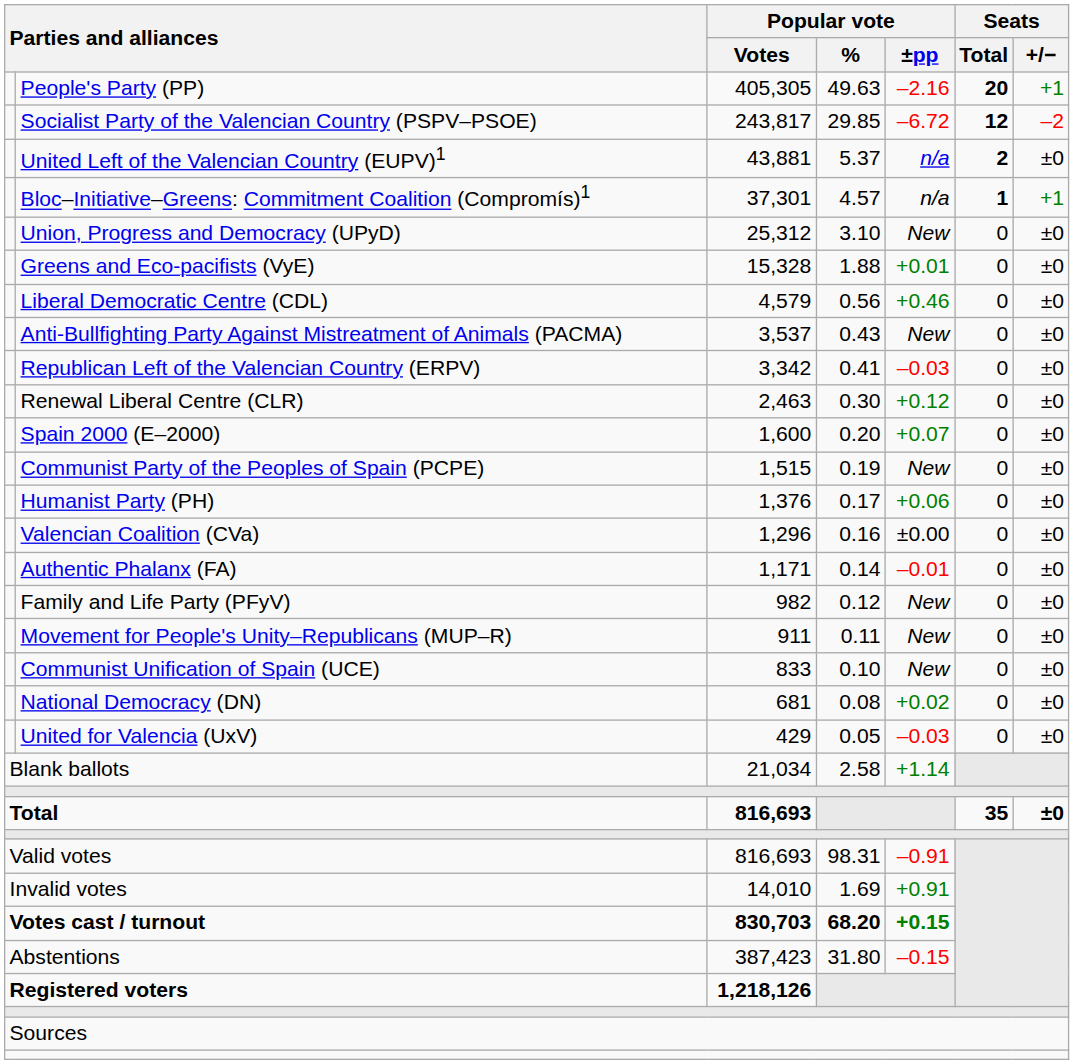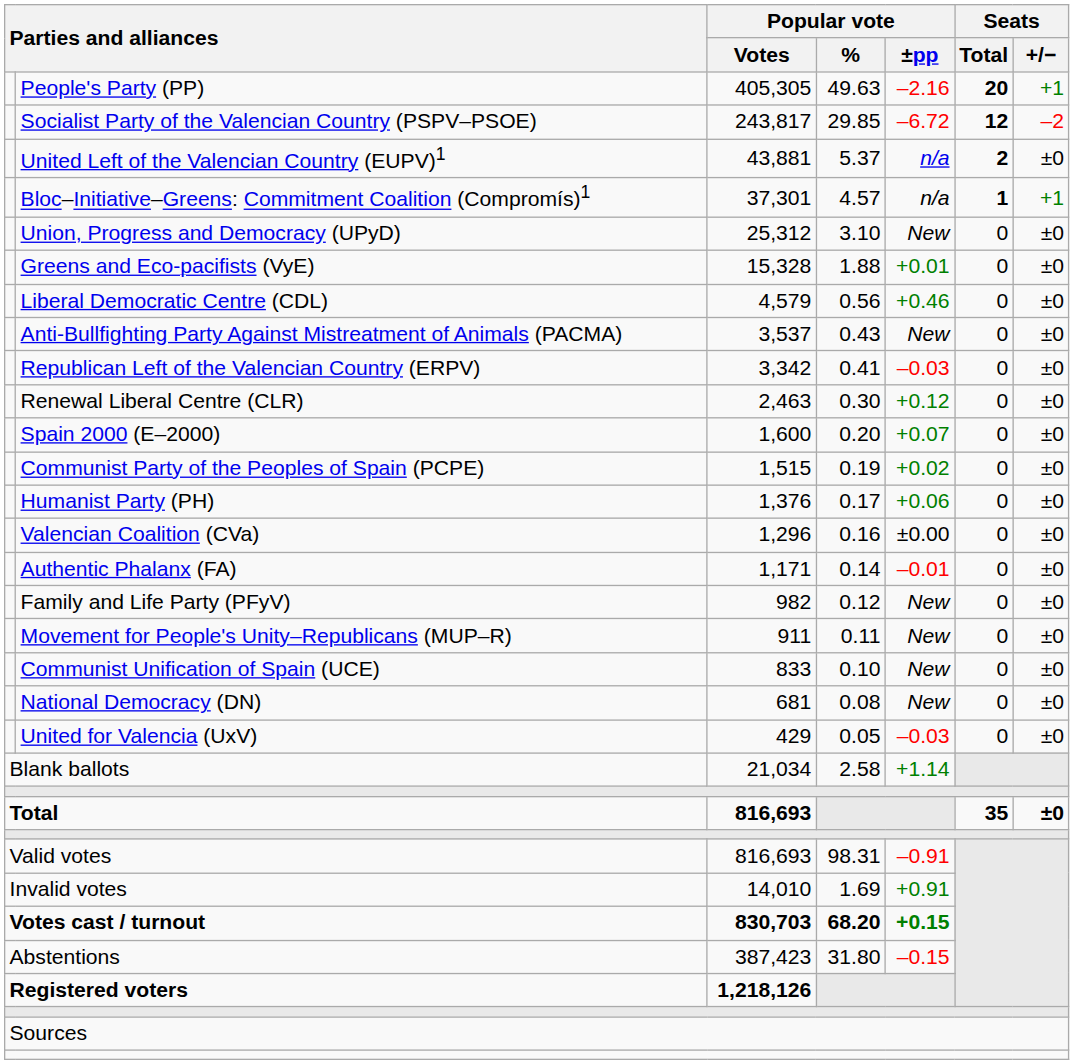(928, 468) New -> (923, 468) +0.02
(923, 702) +0.02 -> (928, 702) New
